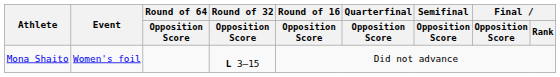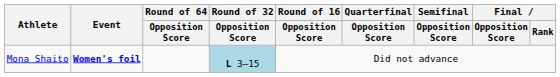(107, 58) normal -> (107, 58) bold
(243, 64) no background -> (243, 64) lightblue background
